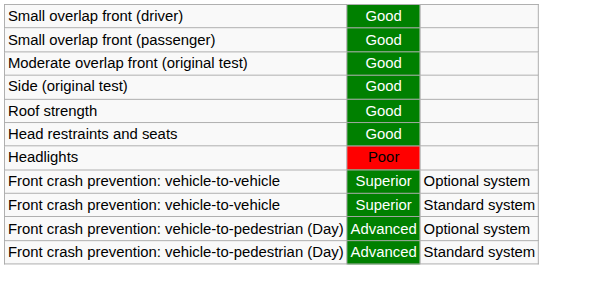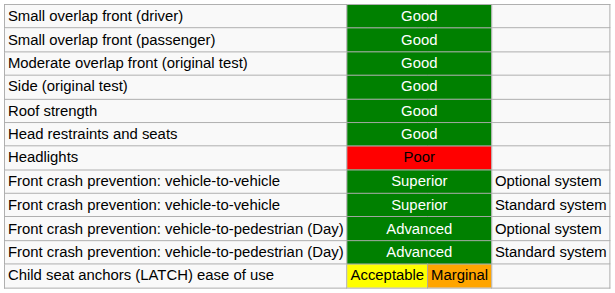+ row: (141, 275)
